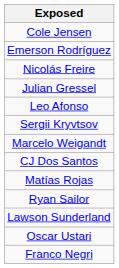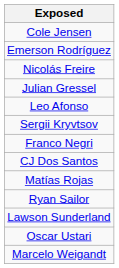(59, 143) Marcelo Weigandt -> (59, 143) Franco Negri
(59, 254) Franco Negri -> (59, 254) Marcelo Weigandt
